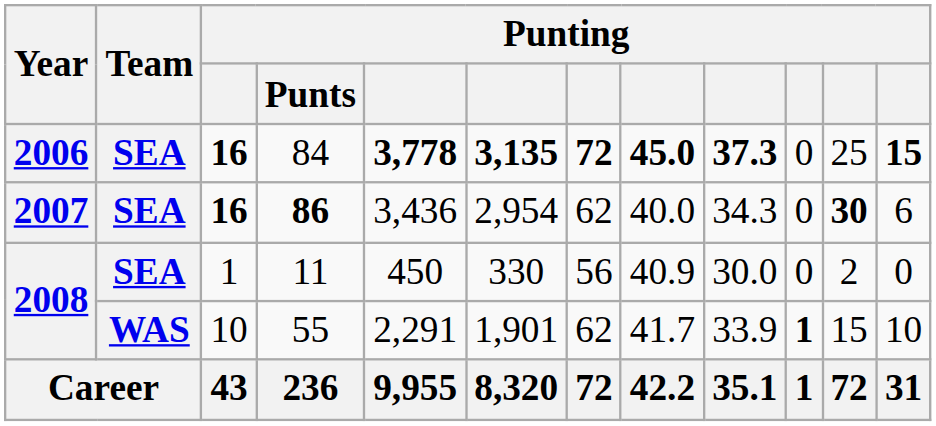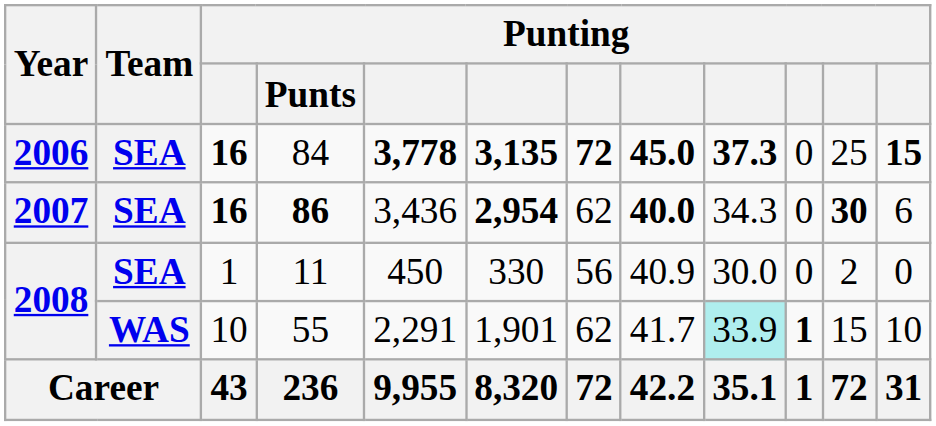(516, 211) normal -> (516, 211) bold
(662, 211) normal -> (662, 211) bold
(745, 329) no background -> (745, 329) paleturquoise background
